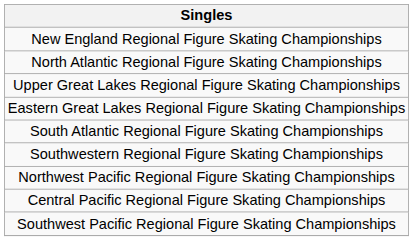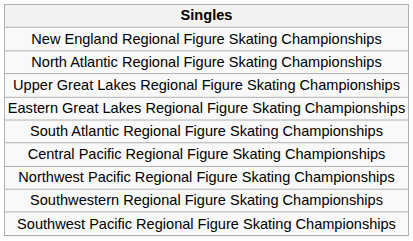(207, 154) Southwestern Regional Figure Skating Championships -> (207, 154) Central Pacific Regional Figure Skating Championships
(207, 200) Central Pacific Regional Figure Skating Championships -> (207, 200) Southwestern Regional Figure Skating Championships
